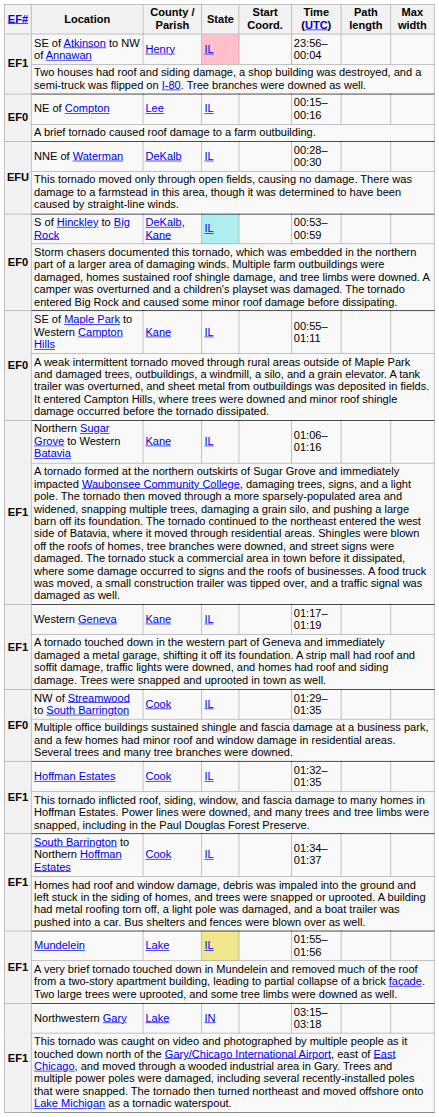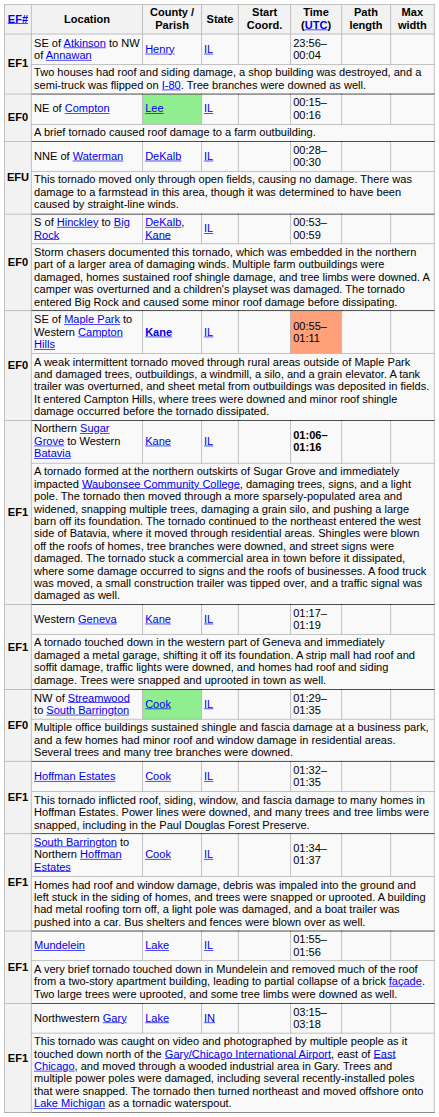(209, 49) pink background -> (209, 49) no background
(155, 109) no background -> (154, 109) lightgreen background
(209, 228) paleturquoise background -> (209, 228) no background
(158, 332) normal -> (159, 332) bold
(311, 332) no background -> (310, 332) lightsalmon background
(311, 441) normal -> (310, 441) bold
(158, 704) no background -> (158, 704) lightgreen background
(209, 946) khaki background -> (209, 946) no background
